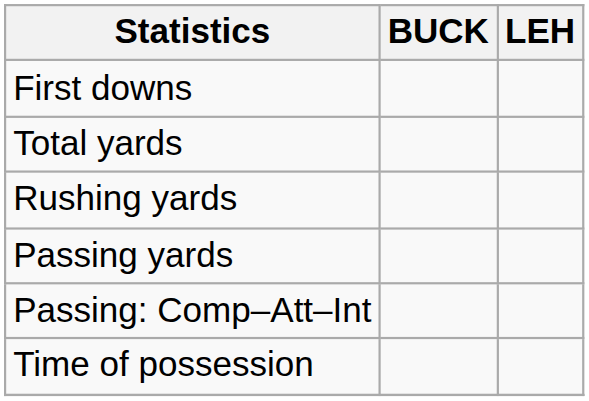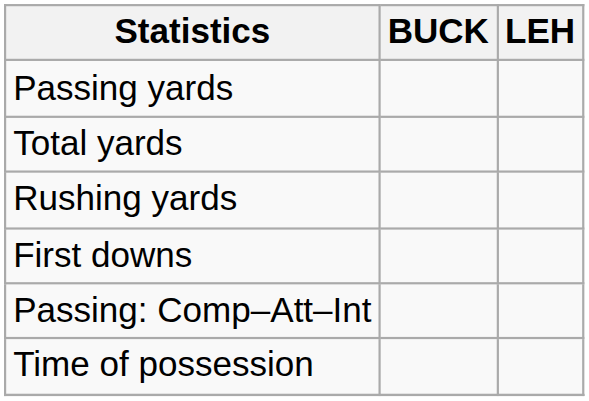rows swapped: (103, 87) <-> (123, 254)
